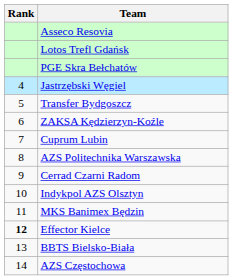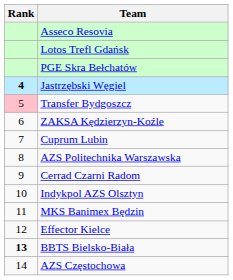(21, 85) normal -> (21, 85) bold
(21, 103) no background -> (21, 103) pink background
(21, 229) bold -> (21, 229) normal
(21, 247) normal -> (21, 247) bold
